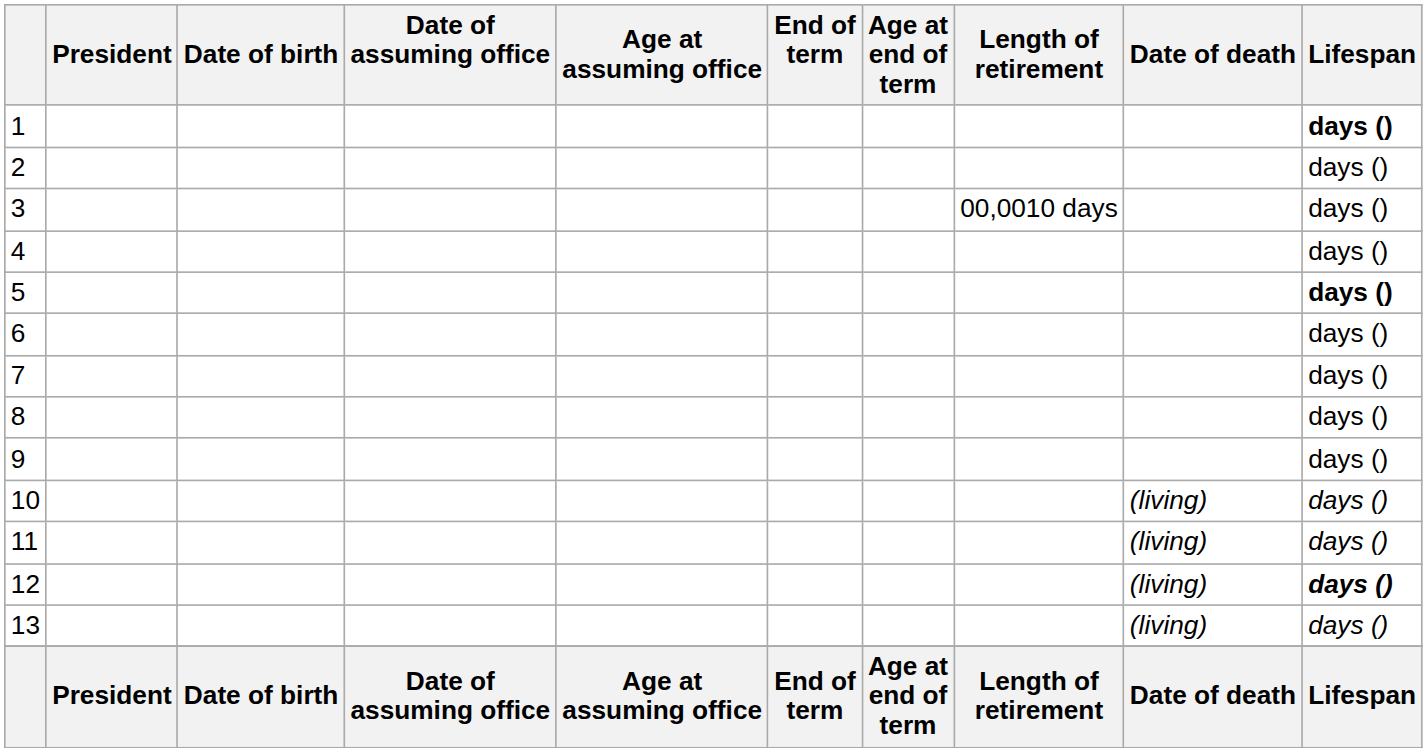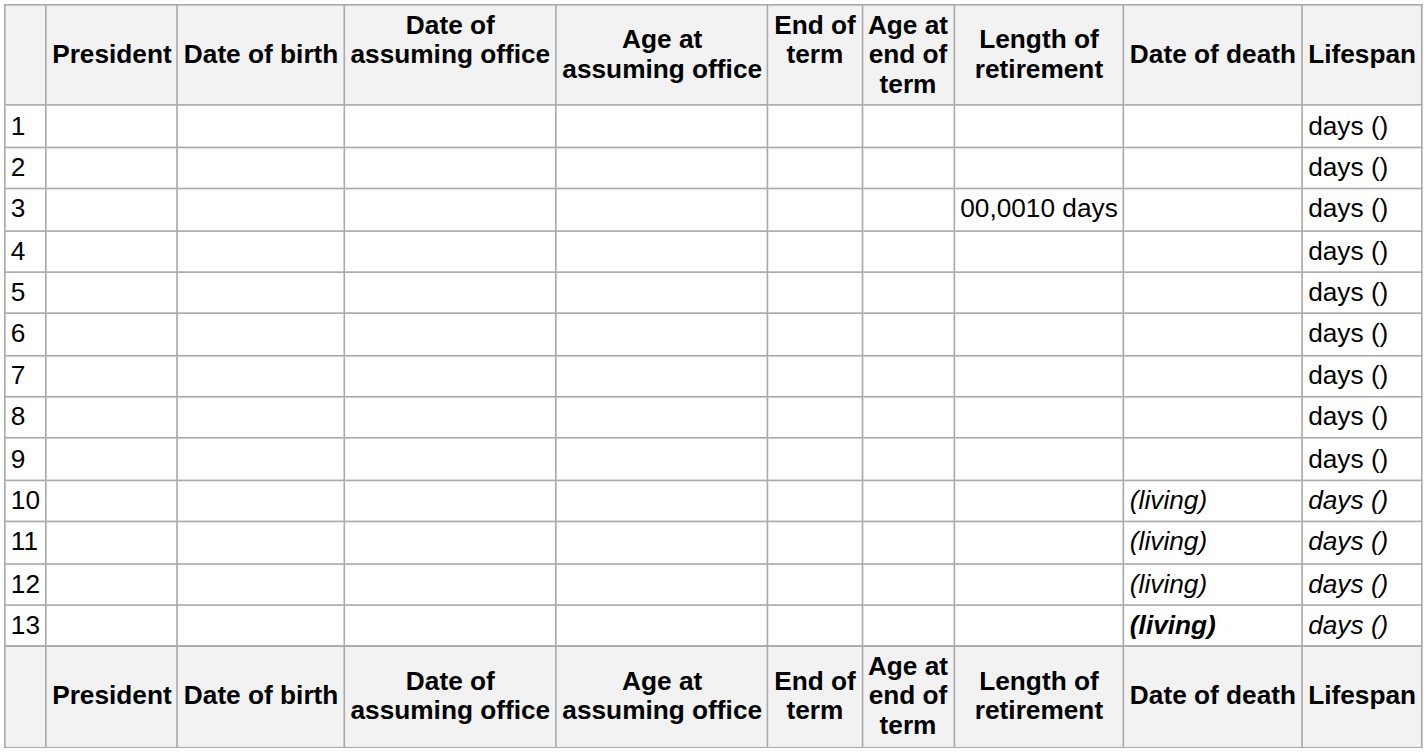(1350, 125) bold -> (1348, 125) normal
(1350, 292) bold -> (1348, 292) normal
(1350, 583) bold -> (1348, 583) normal
(1169, 625) normal -> (1173, 625) bold
